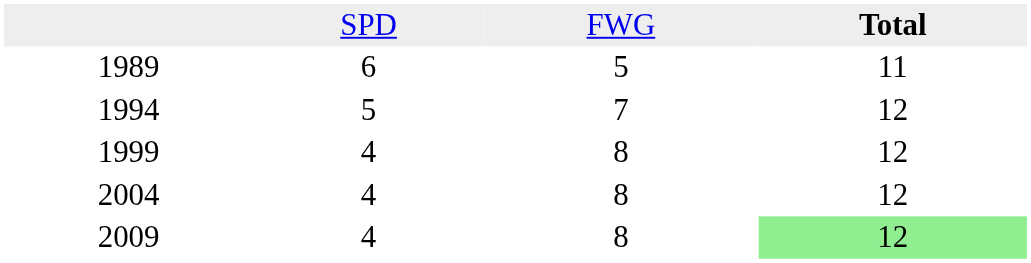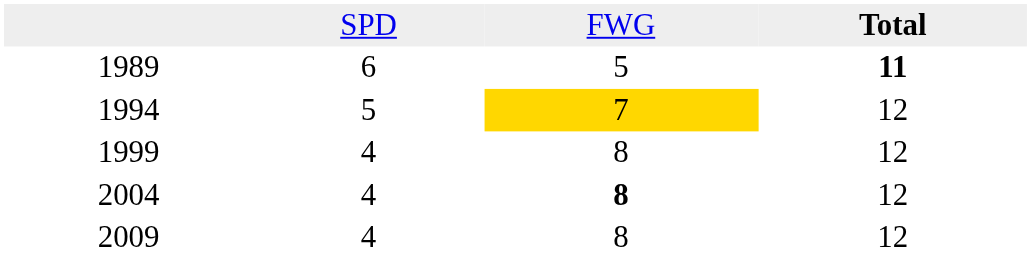(893, 67) normal -> (893, 67) bold
(621, 109) no background -> (621, 109) gold background
(621, 194) normal -> (621, 194) bold
(893, 237) lightgreen background -> (893, 237) no background
